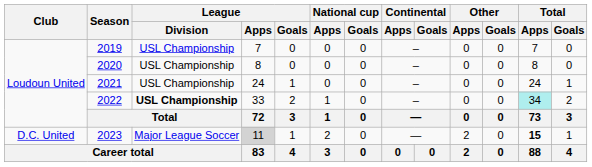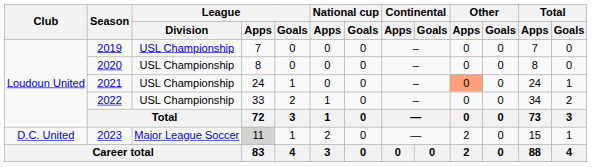(466, 83) no background -> (466, 83) lightsalmon background
(187, 100) bold -> (187, 100) normal
(535, 100) paleturquoise background -> (535, 100) no background
(535, 135) bold -> (535, 135) normal
